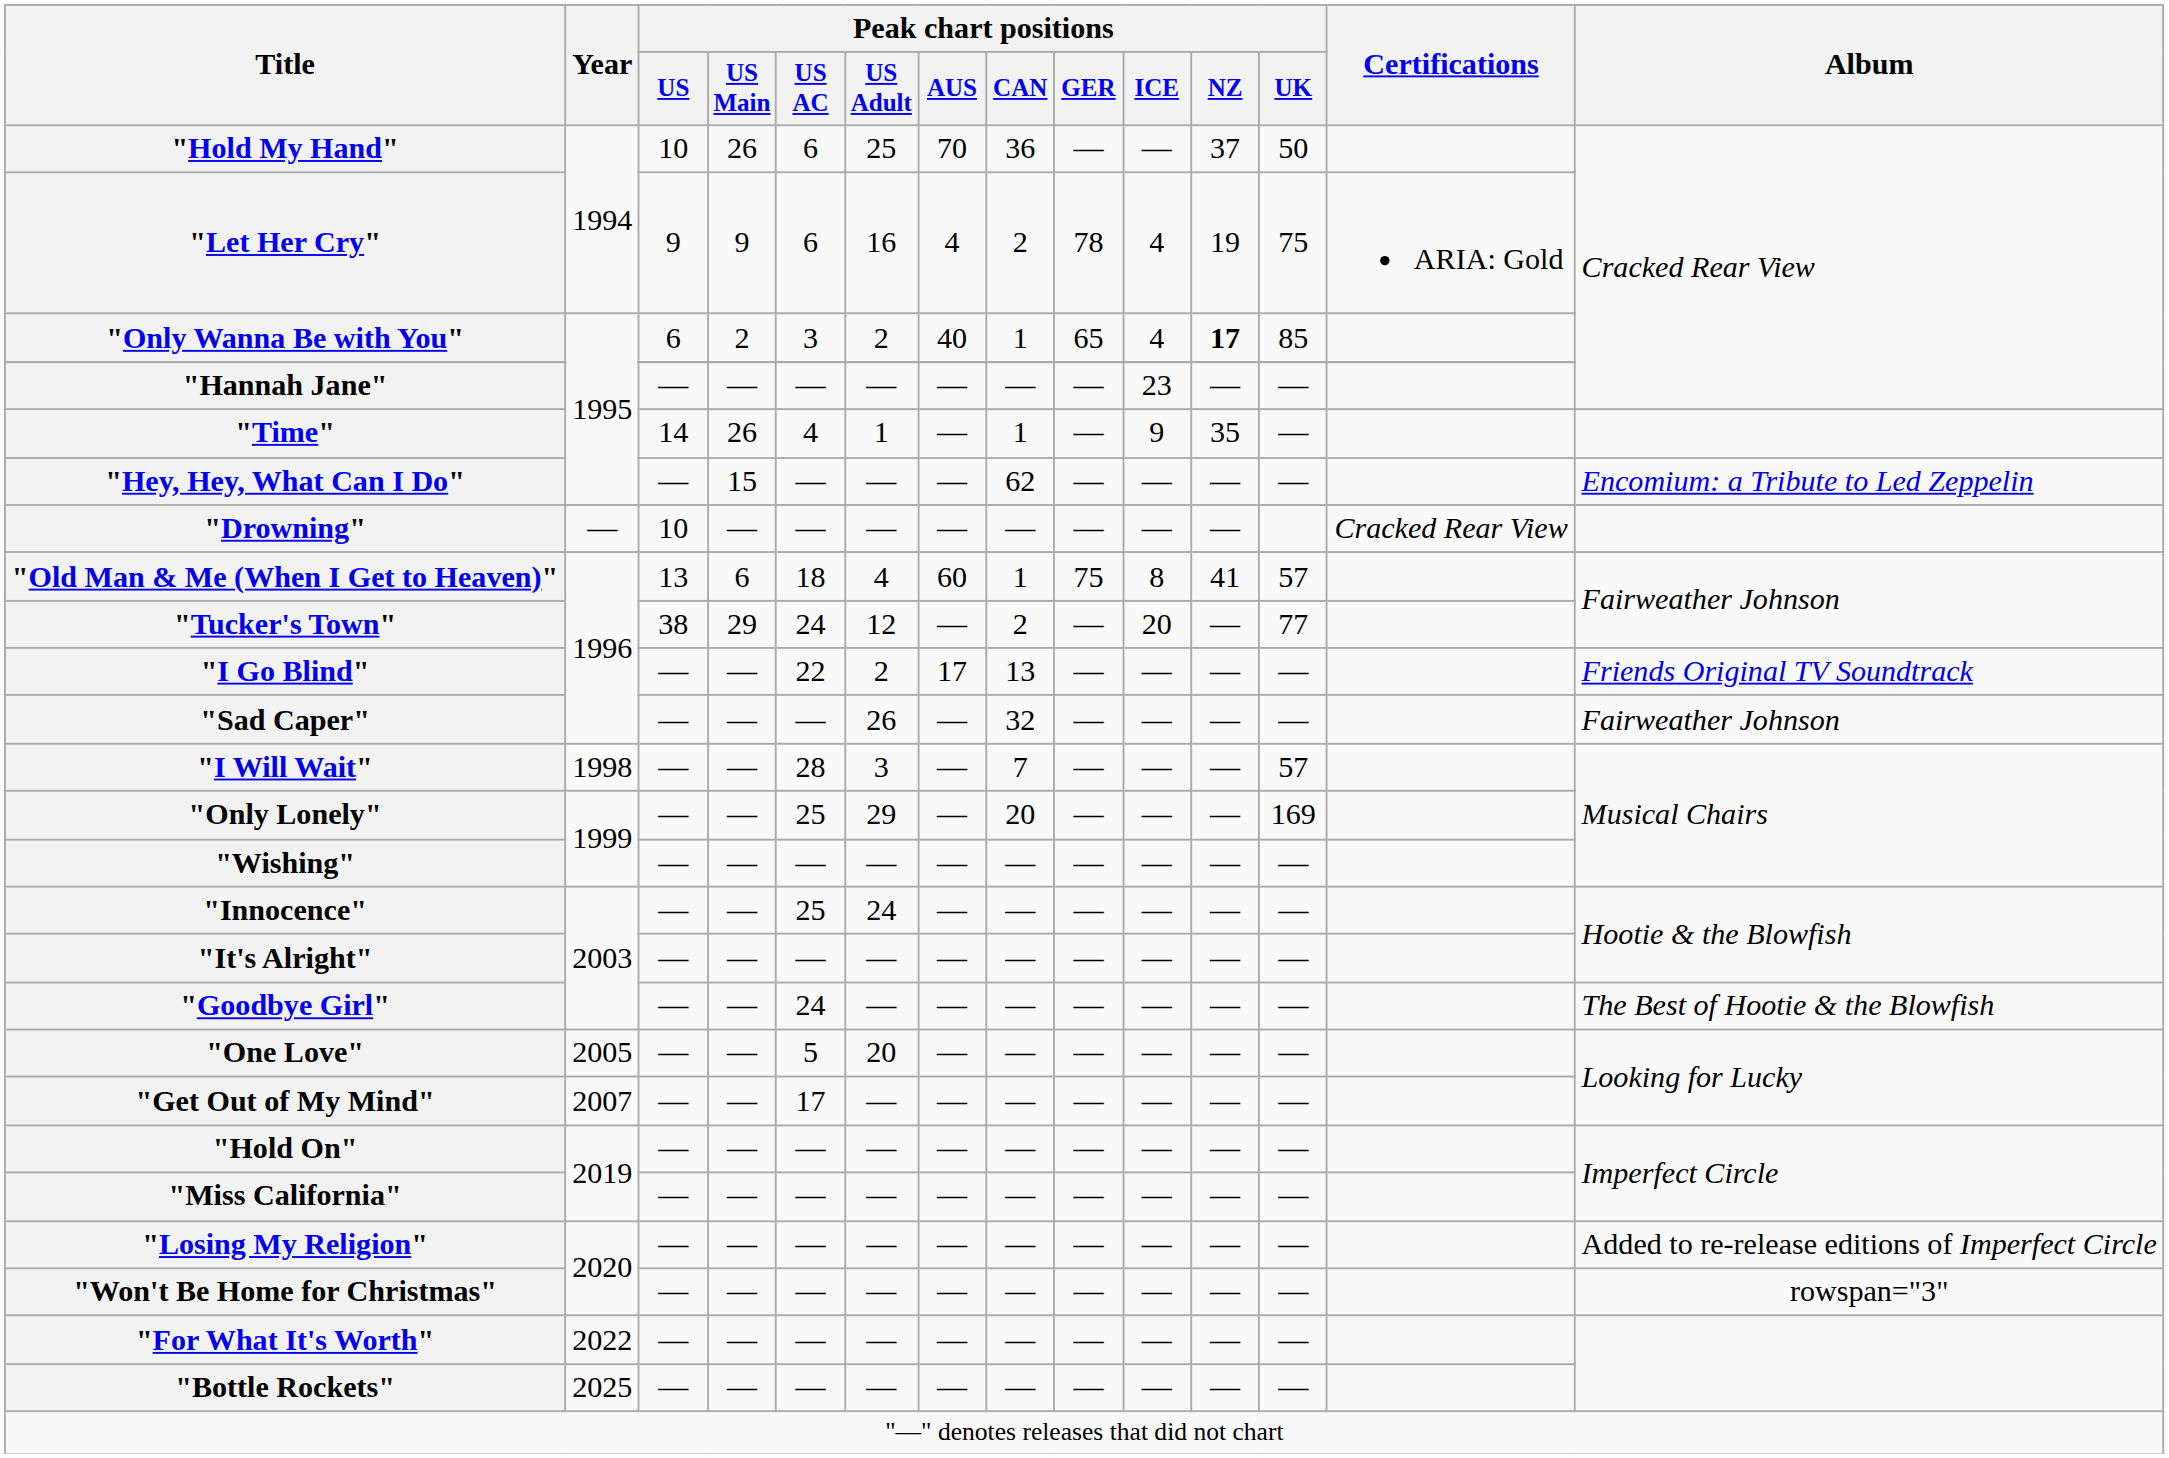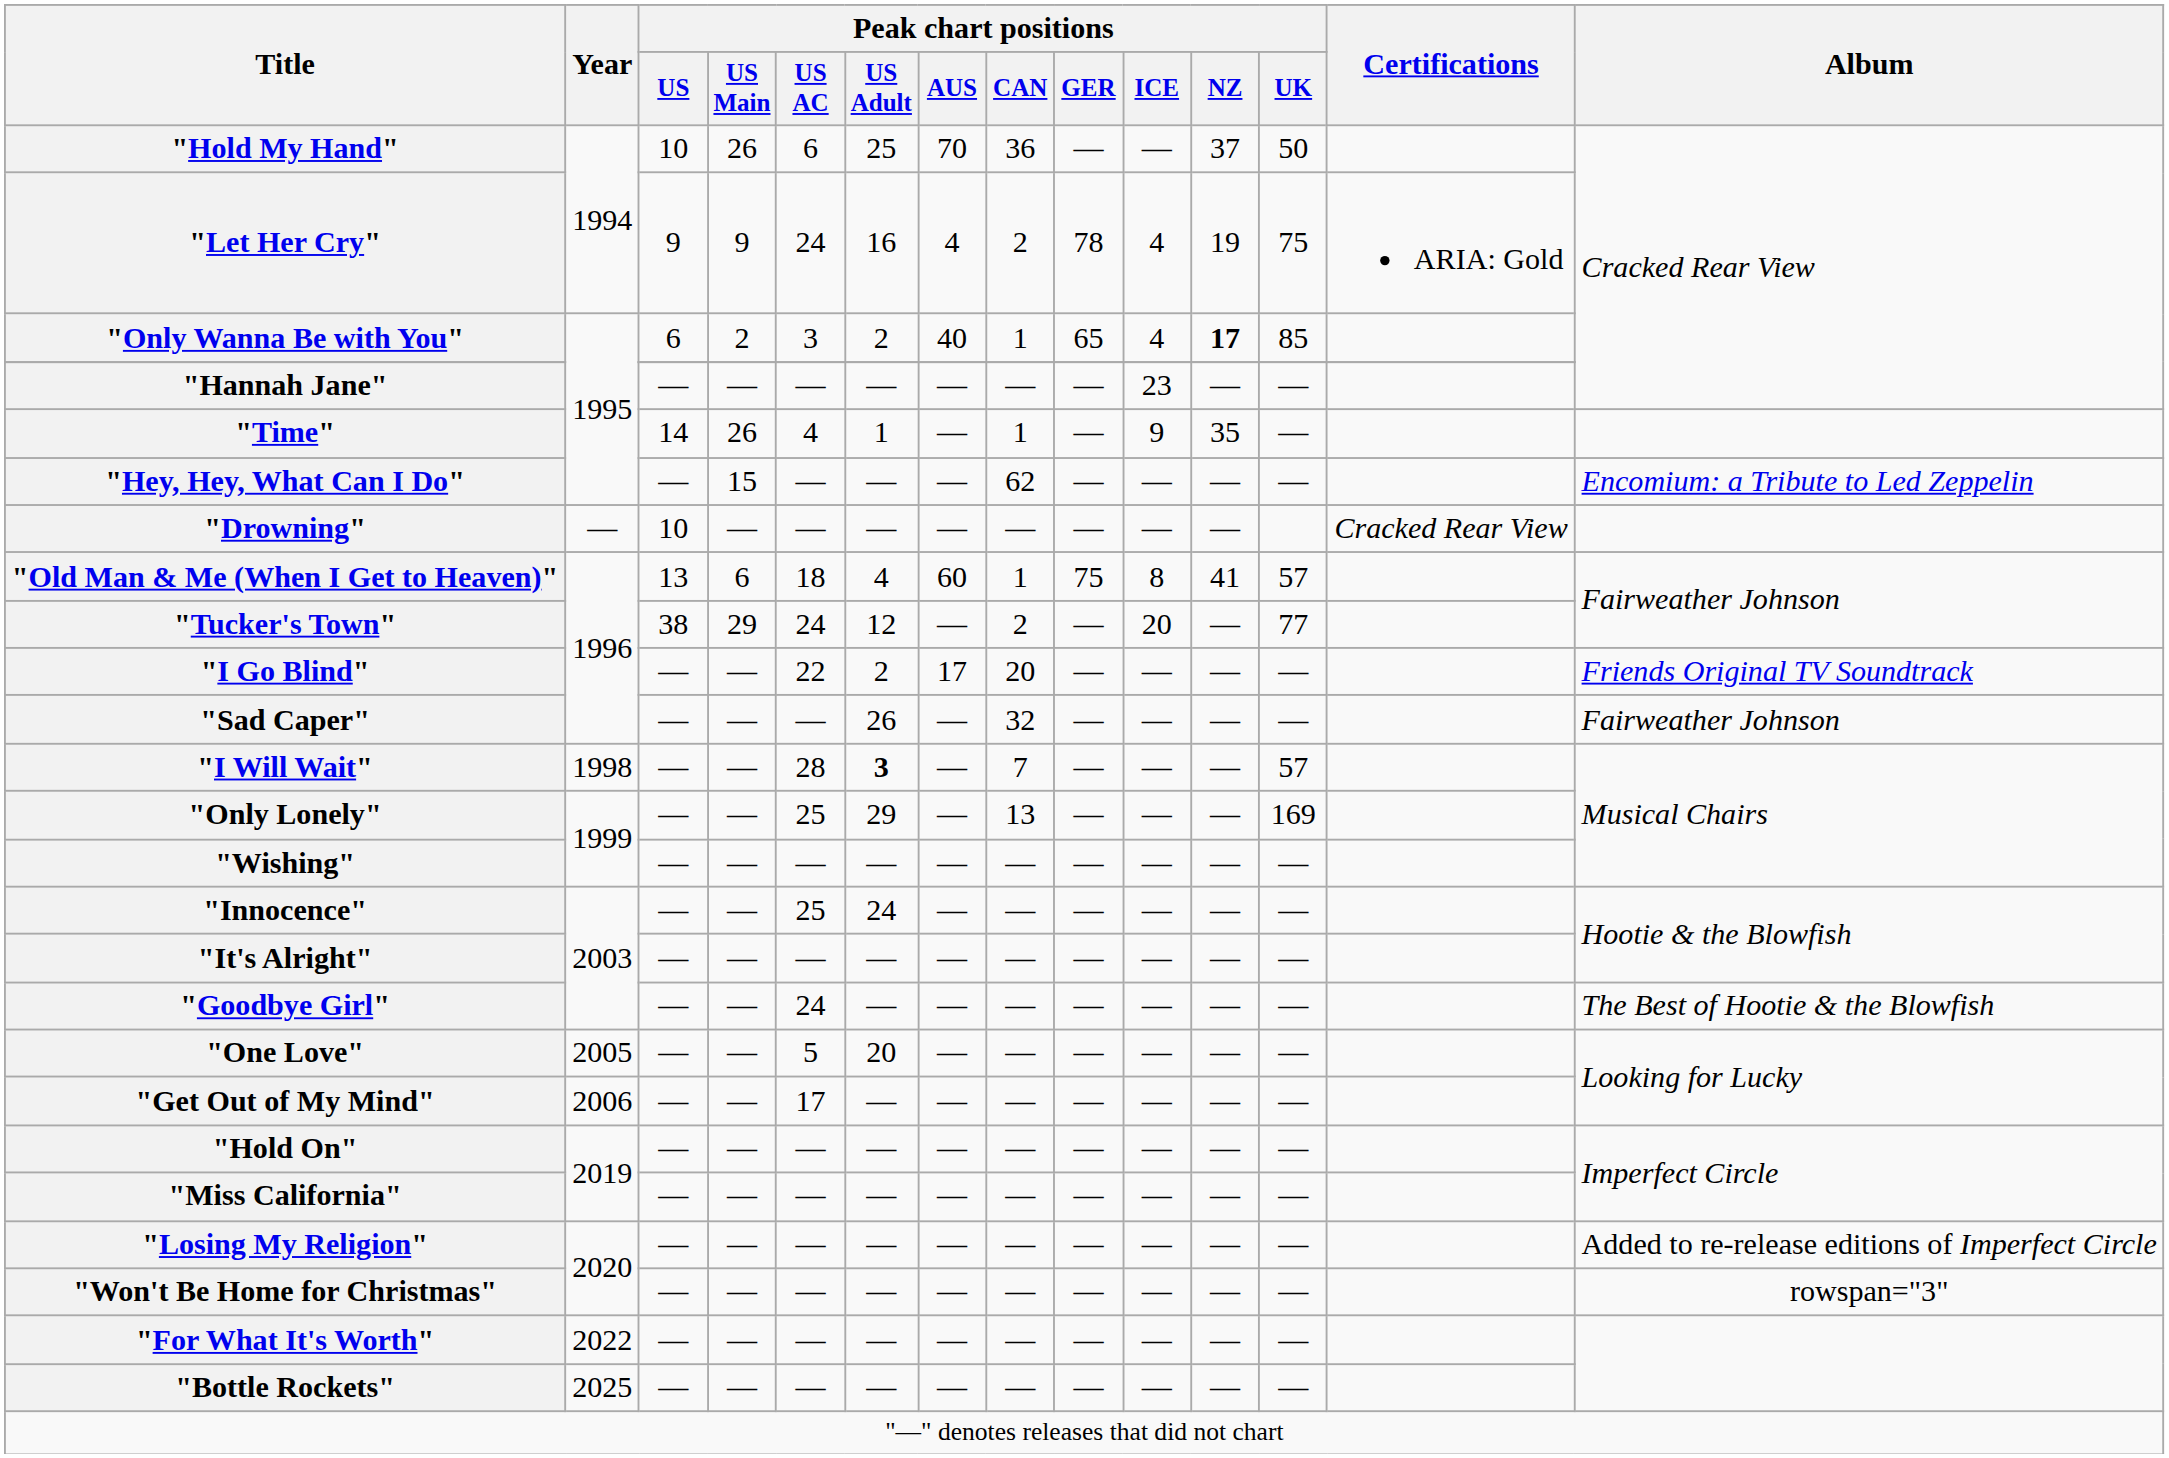(811, 242) 6 -> (811, 242) 24
(1020, 671) 13 -> (1020, 671) 20
(881, 766) normal -> (881, 766) bold
(1020, 814) 20 -> (1020, 814) 13
(602, 1100) 2007 -> (602, 1100) 2006
